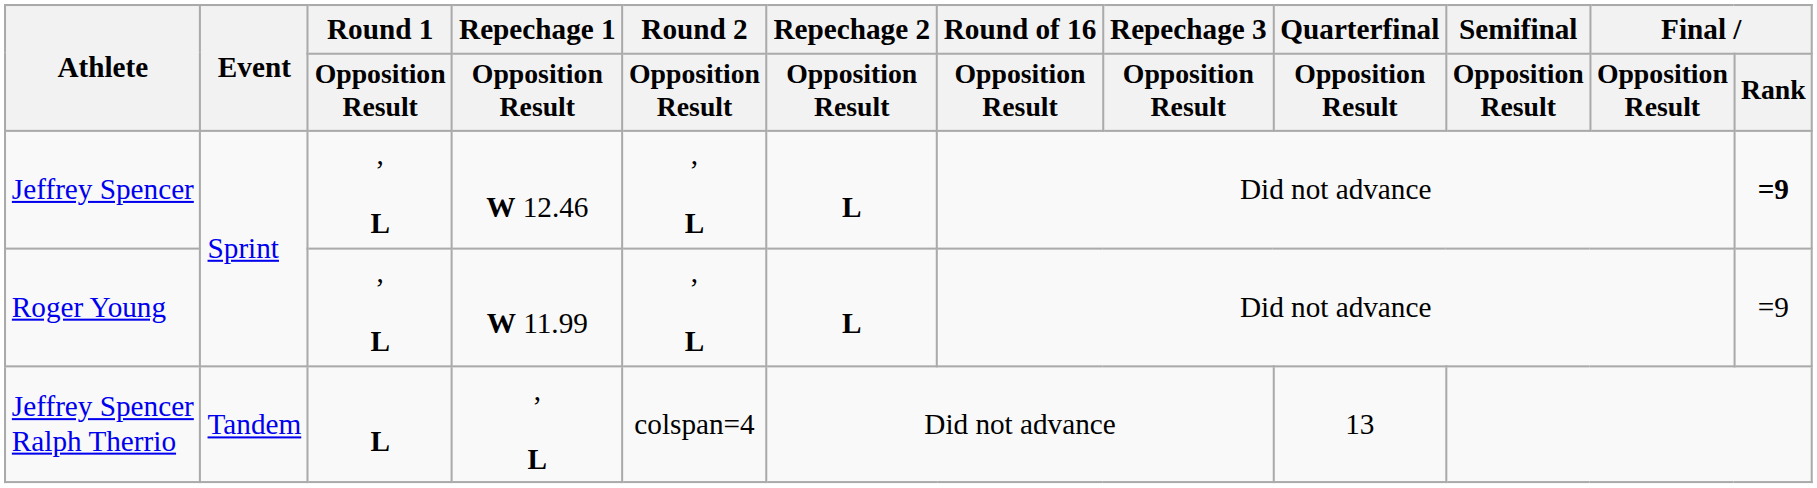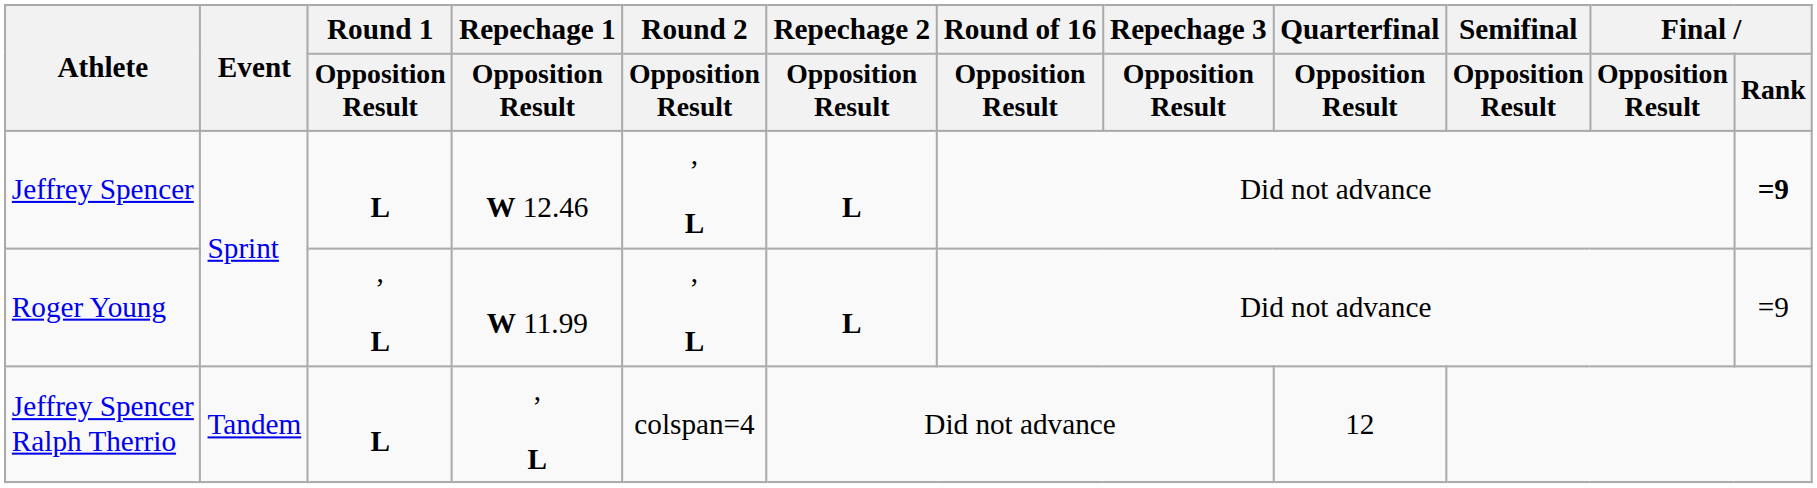(380, 189) , L -> (380, 207) L
(1360, 424) 13 -> (1360, 424) 12
